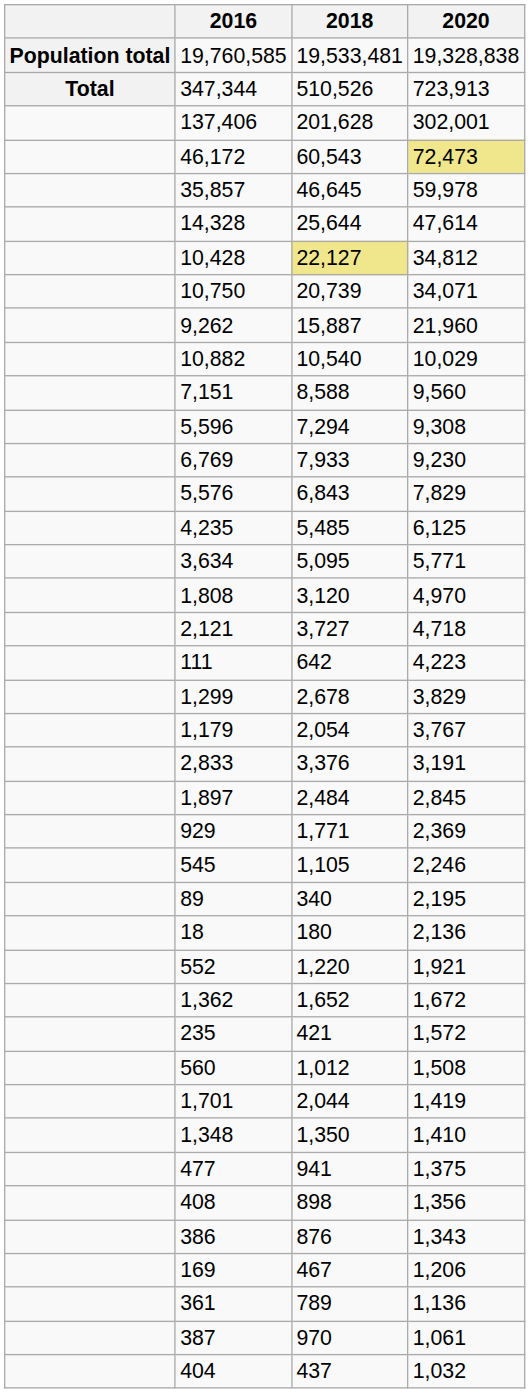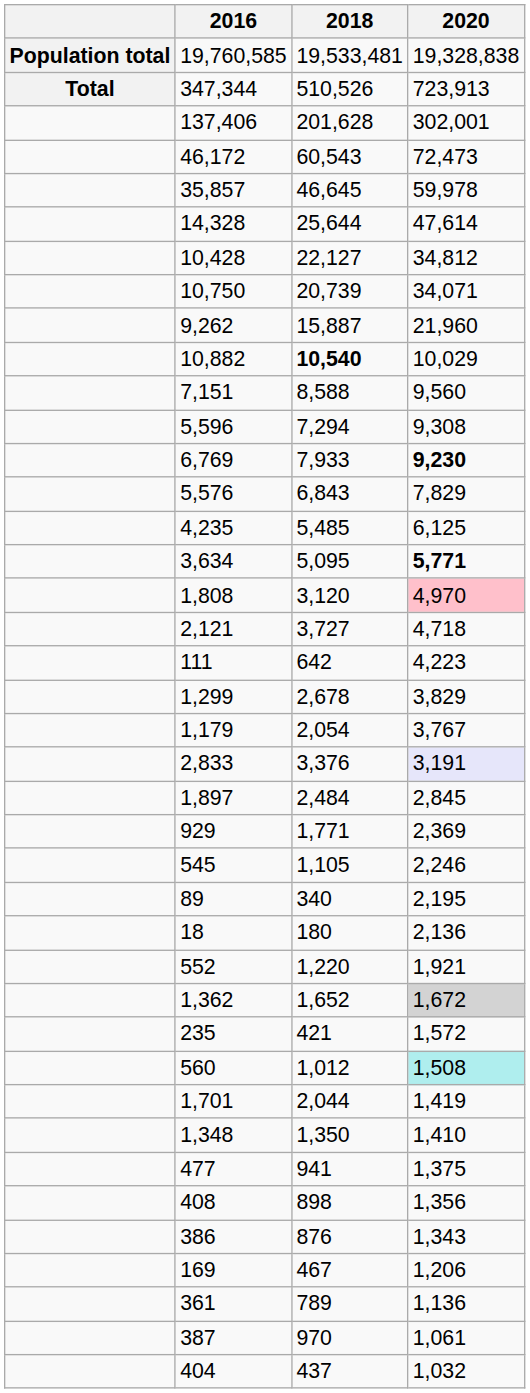(445, 156) khaki background -> (445, 156) no background
(329, 257) khaki background -> (329, 257) no background
(329, 358) normal -> (329, 358) bold
(439, 460) normal -> (439, 460) bold
(439, 561) normal -> (439, 561) bold
(439, 595) no background -> (439, 595) pink background
(439, 763) no background -> (439, 763) lavender background
(439, 1000) no background -> (439, 1000) lightgrey background
(439, 1067) no background -> (439, 1067) paleturquoise background
